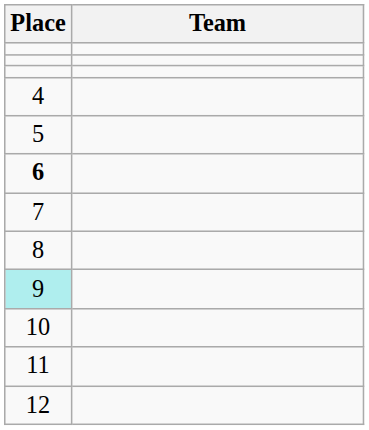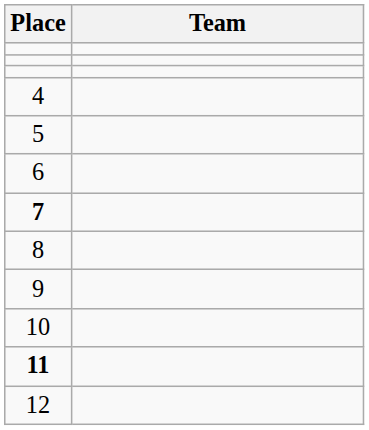(38, 173) bold -> (38, 173) normal
(38, 211) normal -> (38, 211) bold
(38, 288) paleturquoise background -> (38, 288) no background
(38, 365) normal -> (38, 365) bold
